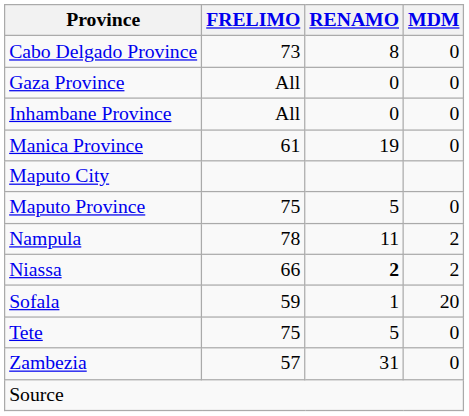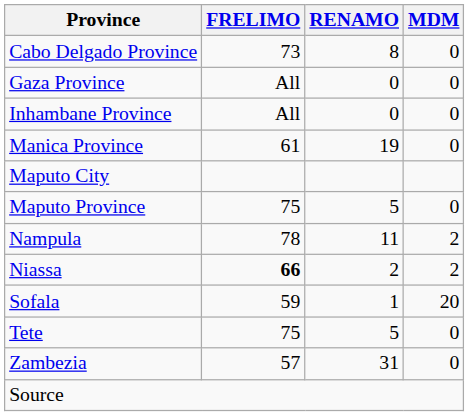(290, 269) normal -> (290, 269) bold
(394, 269) bold -> (394, 269) normal
